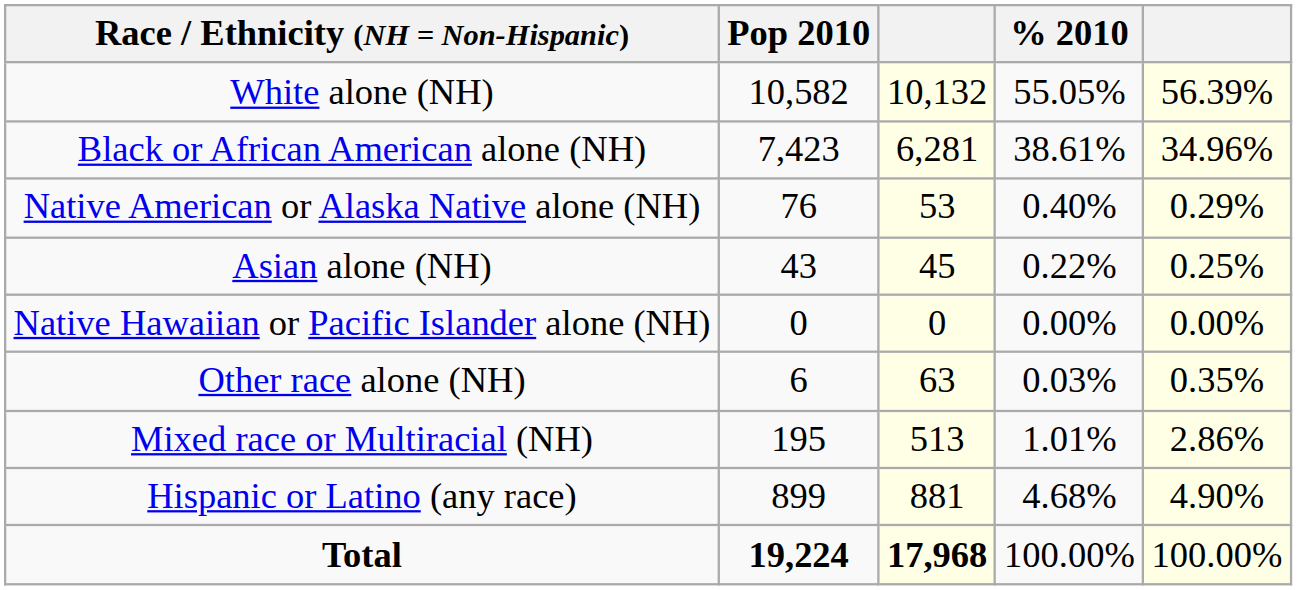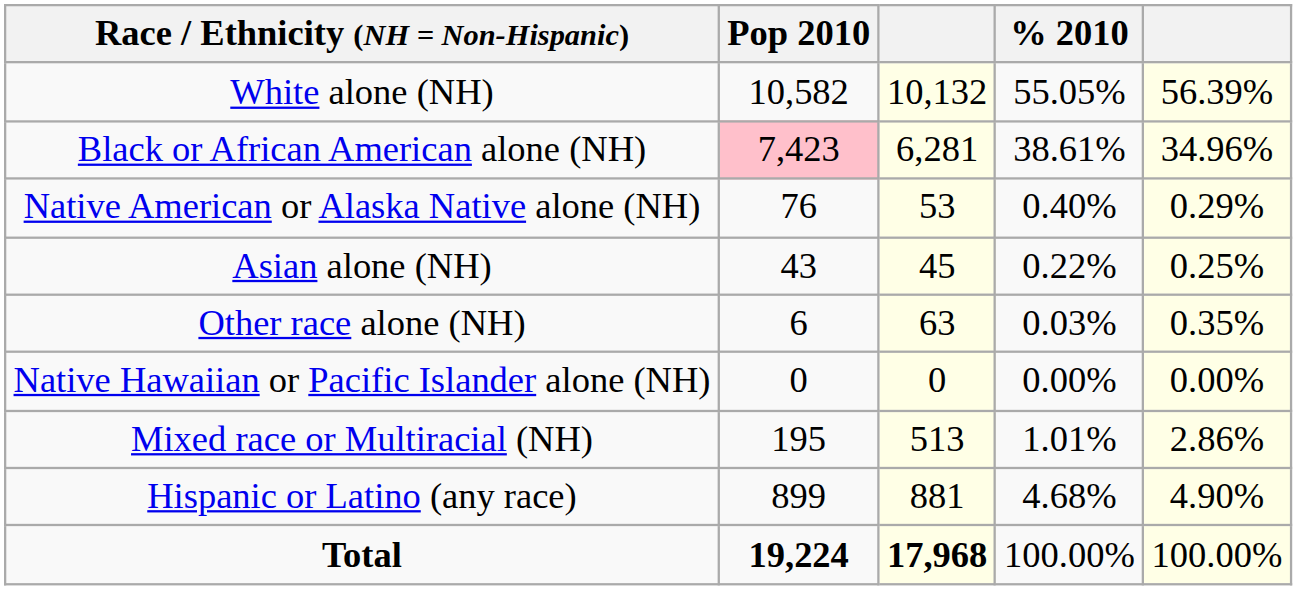(799, 149) no background -> (799, 149) pink background
rows swapped: (362, 322) <-> (362, 380)
